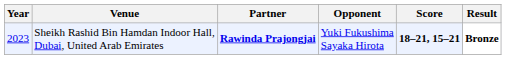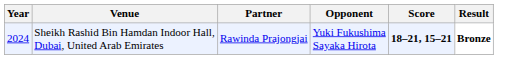(18, 38) 2023 -> (18, 38) 2024
(268, 38) bold -> (264, 38) normal
